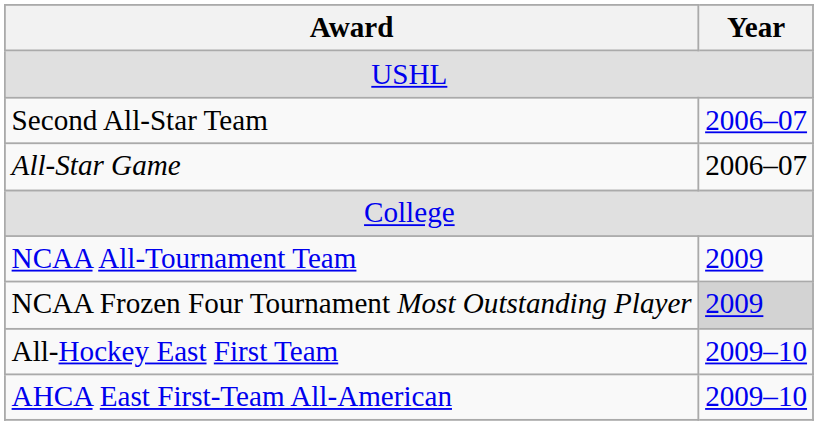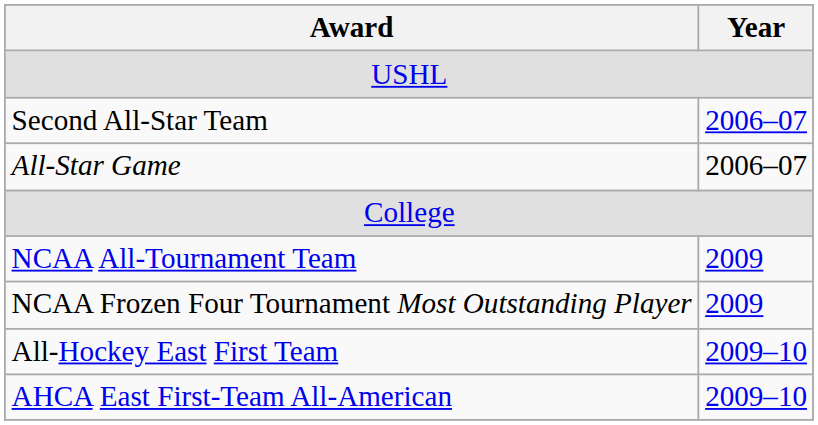(734, 304) lightgrey background -> (734, 304) no background
